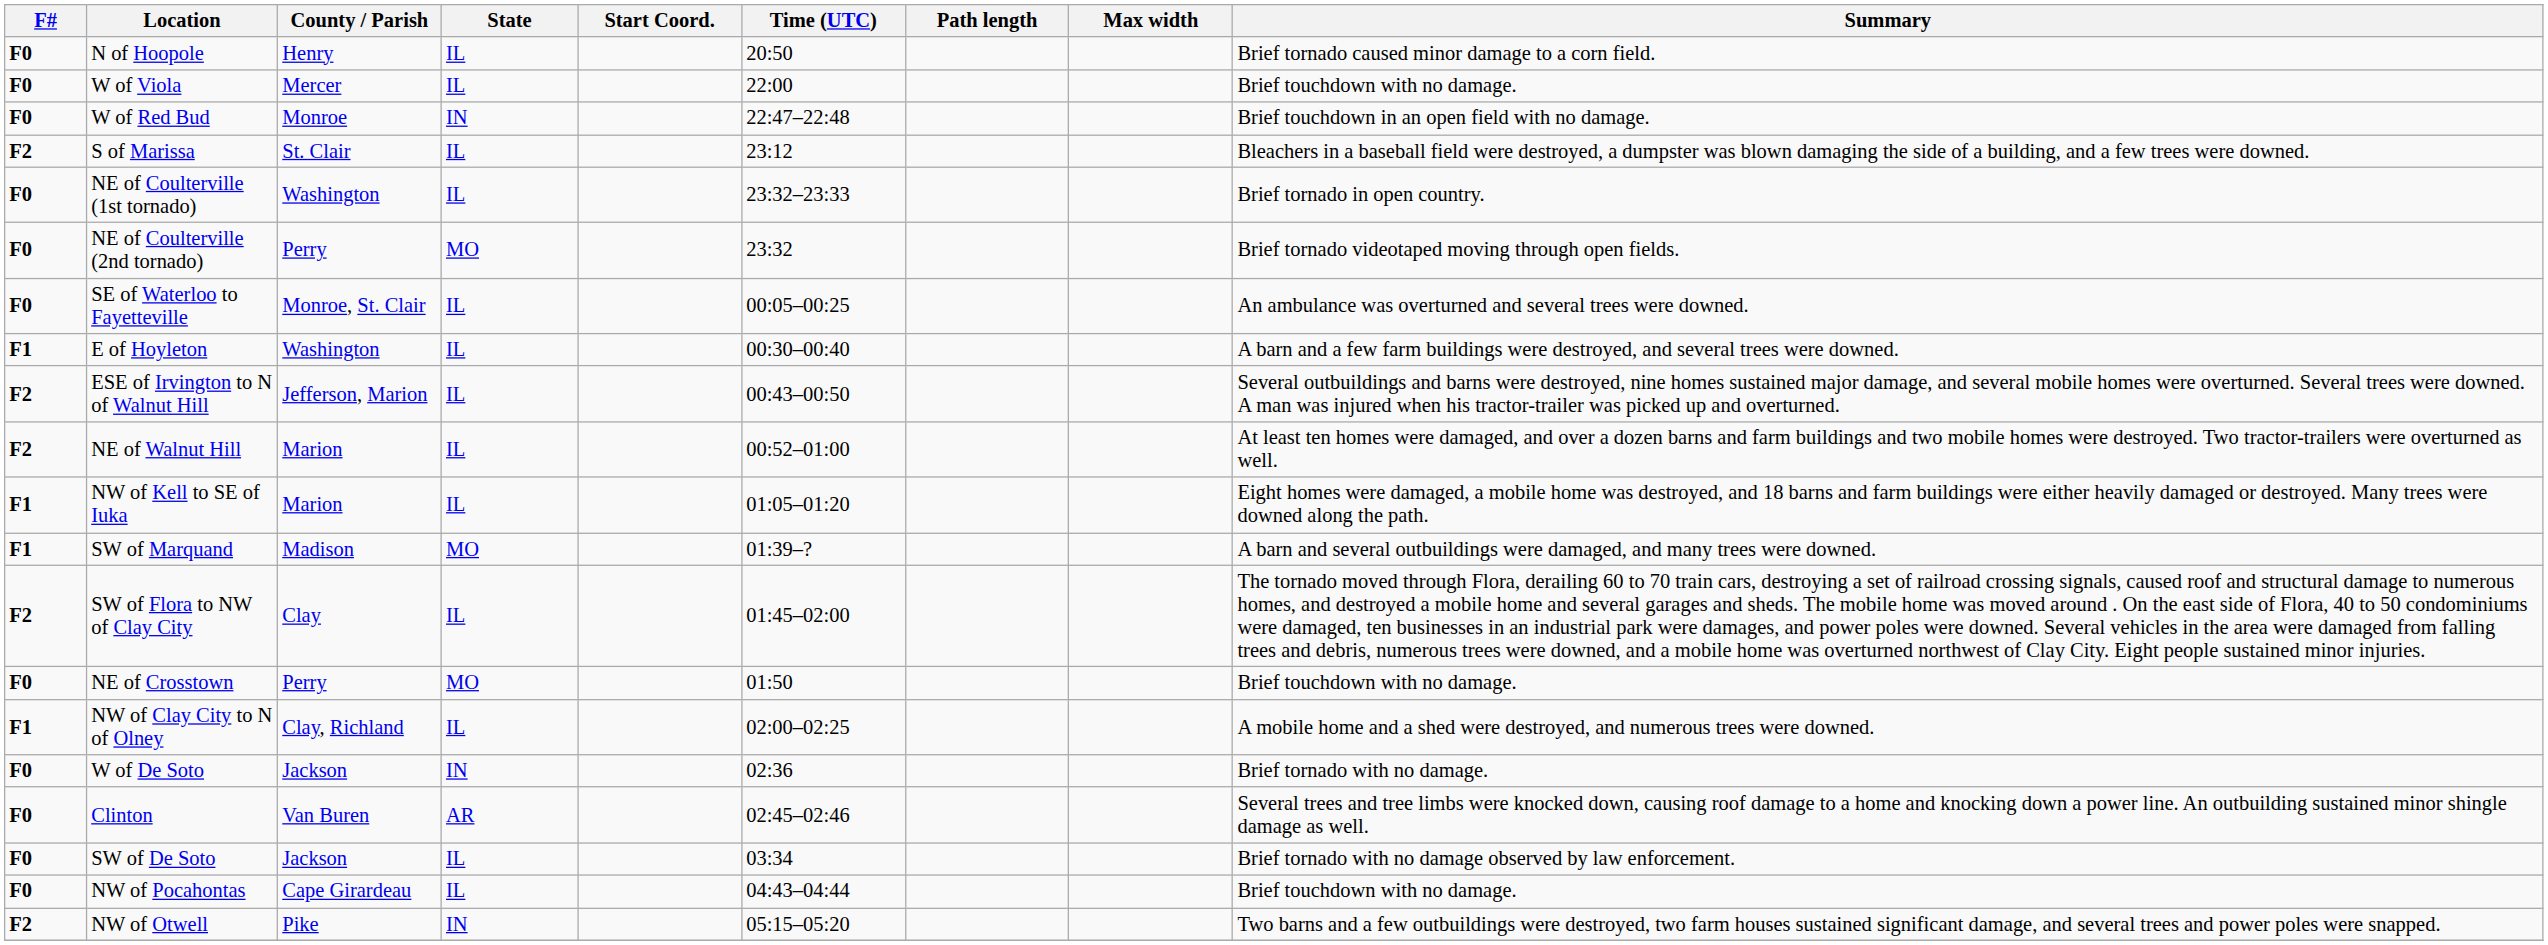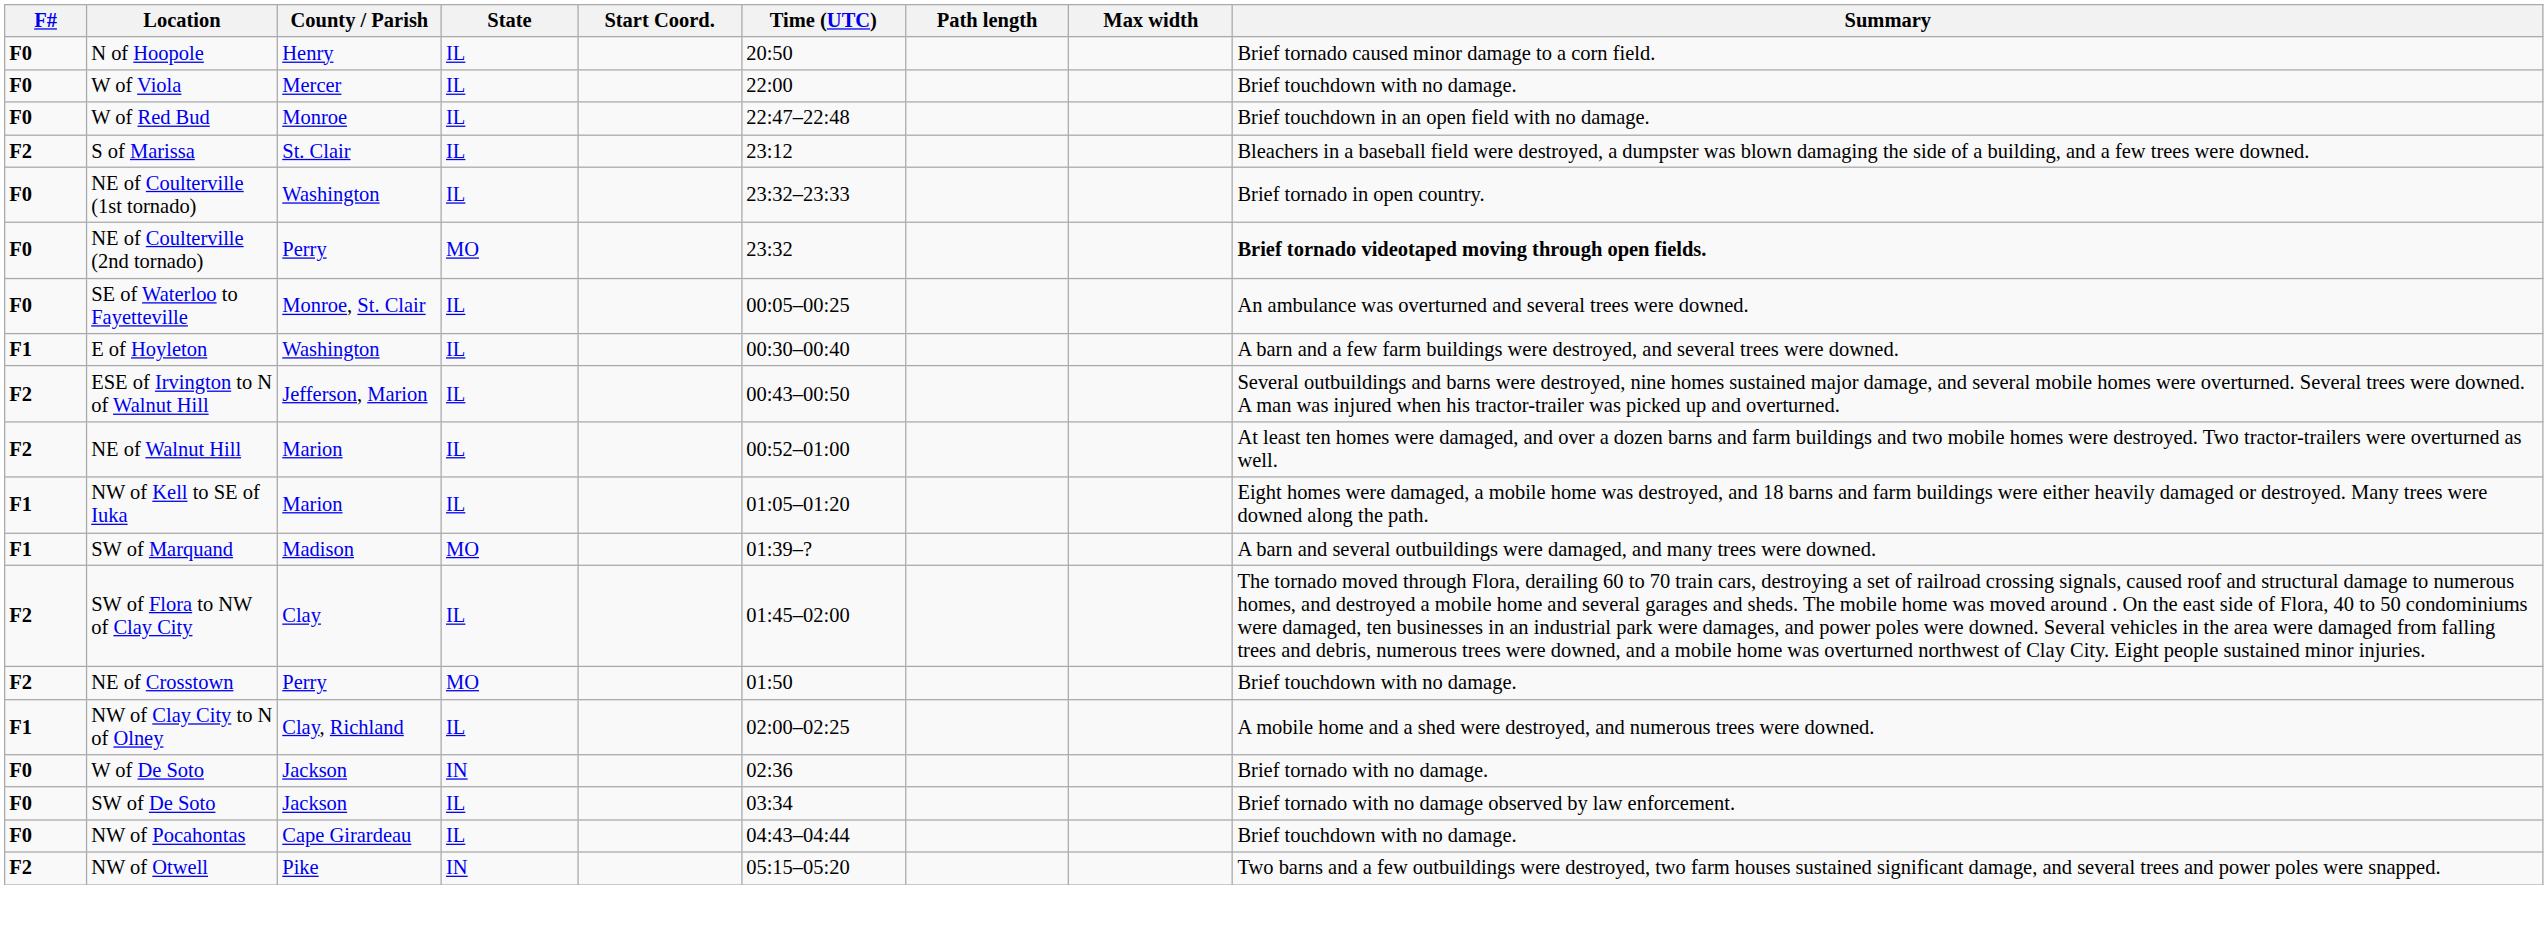(457, 118) IN -> (456, 118) IL
(1458, 250) normal -> (1472, 250) bold
(21, 682) F0 -> (21, 682) F2
- row: (122, 814)
